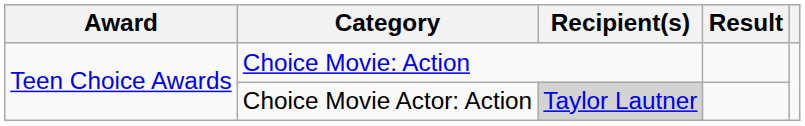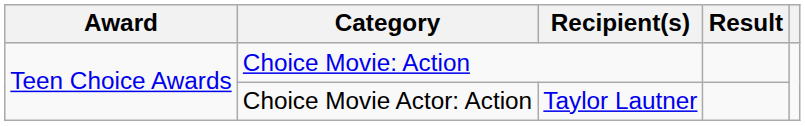(620, 100) lightgrey background -> (620, 100) no background
